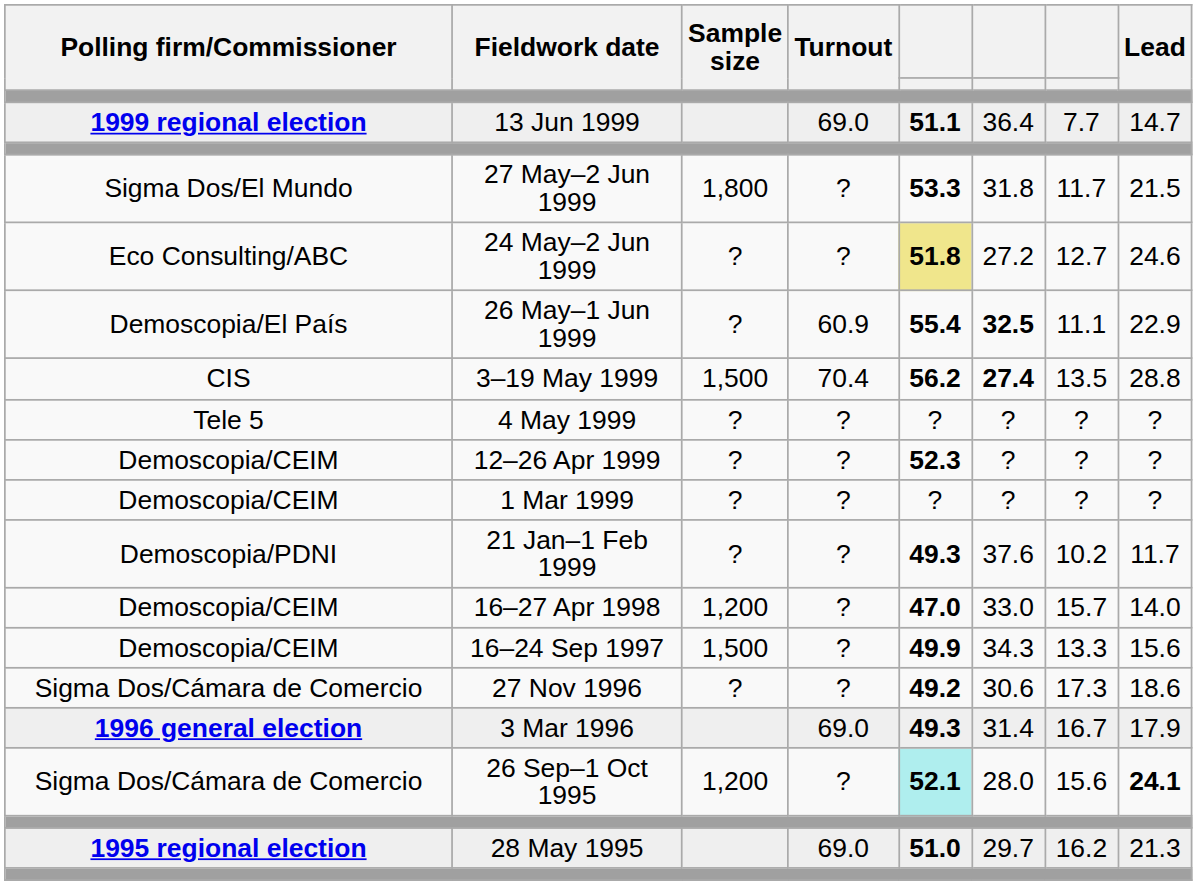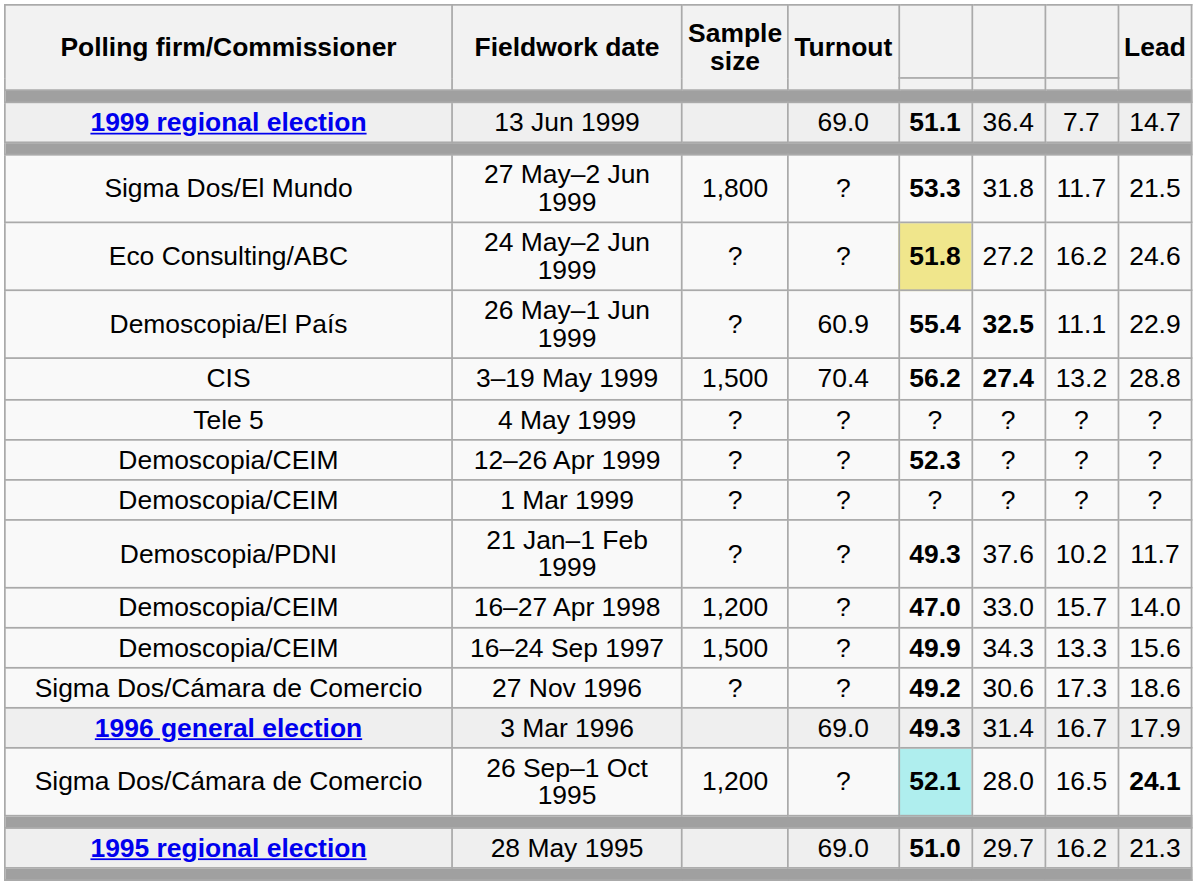(1081, 256) 12.7 -> (1081, 256) 16.2
(1081, 378) 13.5 -> (1081, 378) 13.2
(1081, 781) 15.6 -> (1081, 781) 16.5
